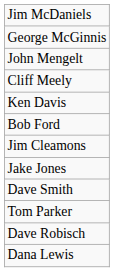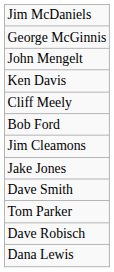(40, 80) Cliff Meely -> (37, 80) Ken Davis
(37, 102) Ken Davis -> (40, 102) Cliff Meely
